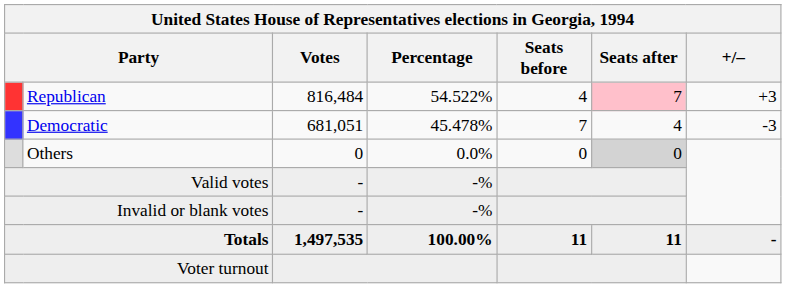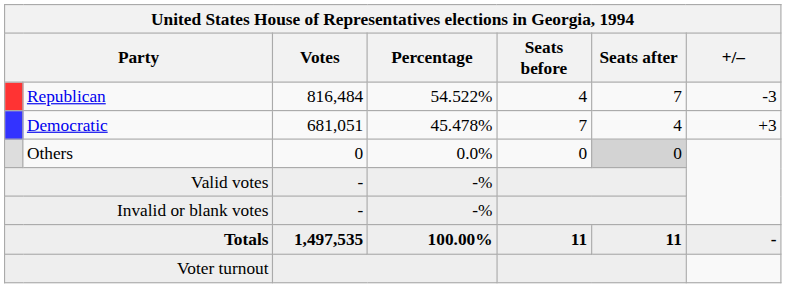(678, 96) pink background -> (678, 96) no background
(767, 96) +3 -> (769, 96) -3
(769, 125) -3 -> (767, 125) +3
